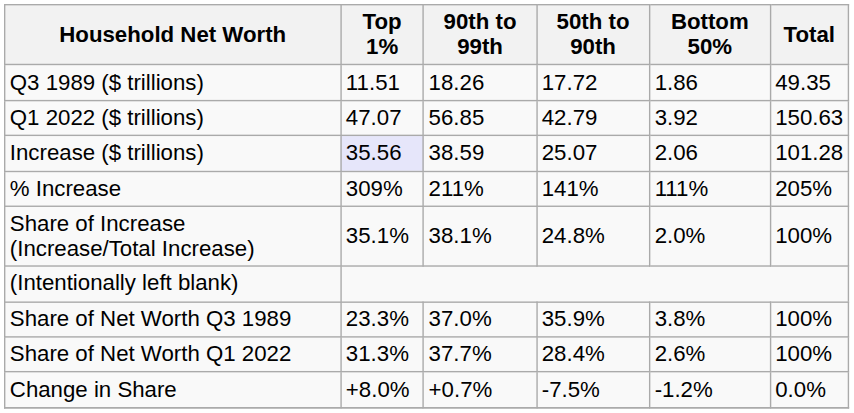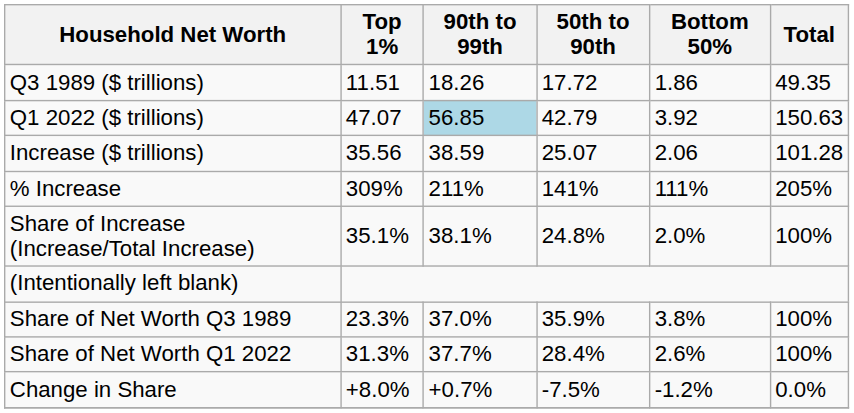(456, 117) no background -> (456, 117) lightblue background
(374, 152) lavender background -> (374, 152) no background
